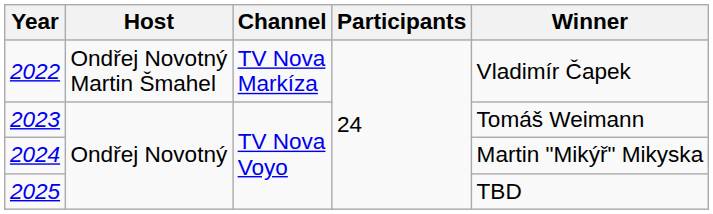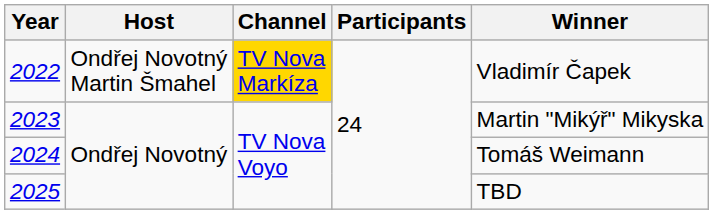(282, 70) no background -> (282, 70) gold background
(560, 119) Tomáš Weimann -> (590, 119) Martin "Mikýř" Mikyska
(590, 155) Martin "Mikýř" Mikyska -> (560, 155) Tomáš Weimann
